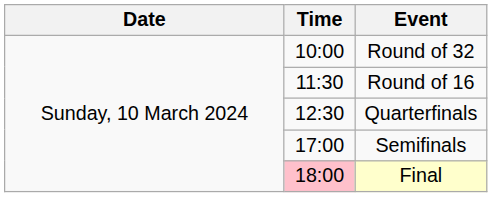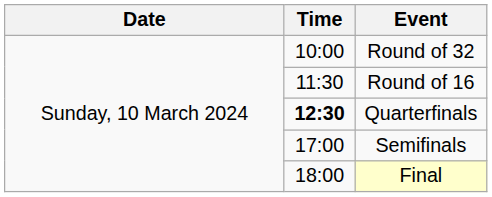(320, 113) normal -> (320, 113) bold
(320, 176) pink background -> (320, 176) no background
